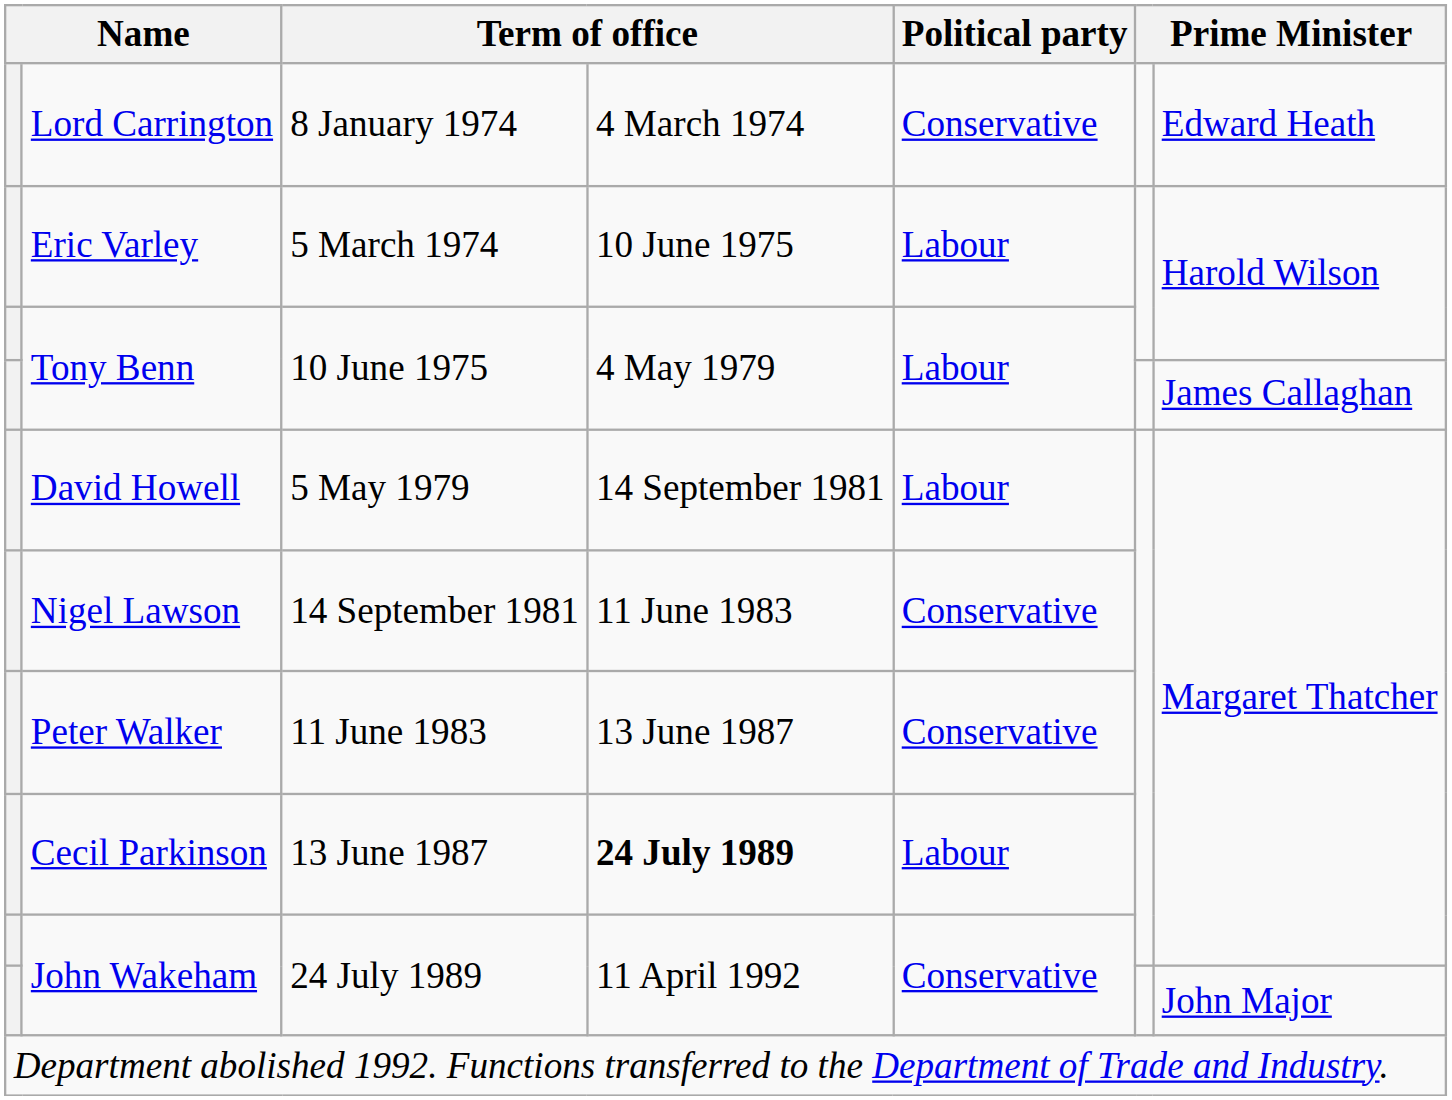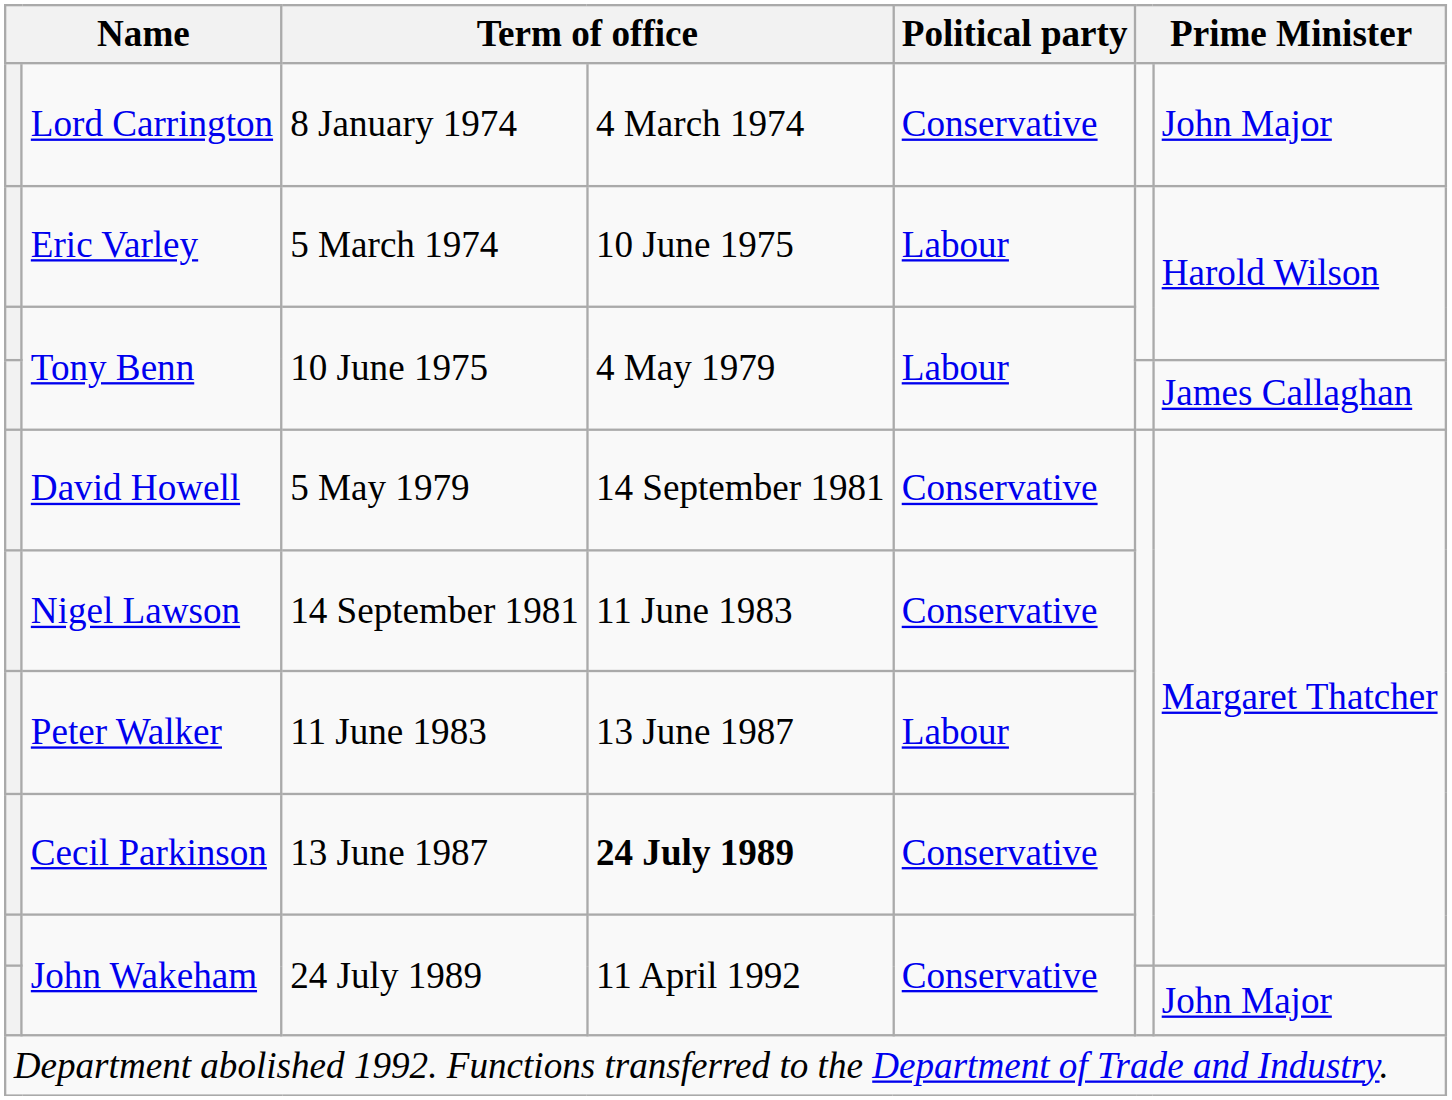(1268, 124) Edward Heath -> (1247, 124) John Major
(955, 488) Labour -> (1000, 488) Conservative
(1000, 731) Conservative -> (955, 731) Labour
(955, 853) Labour -> (1000, 853) Conservative
